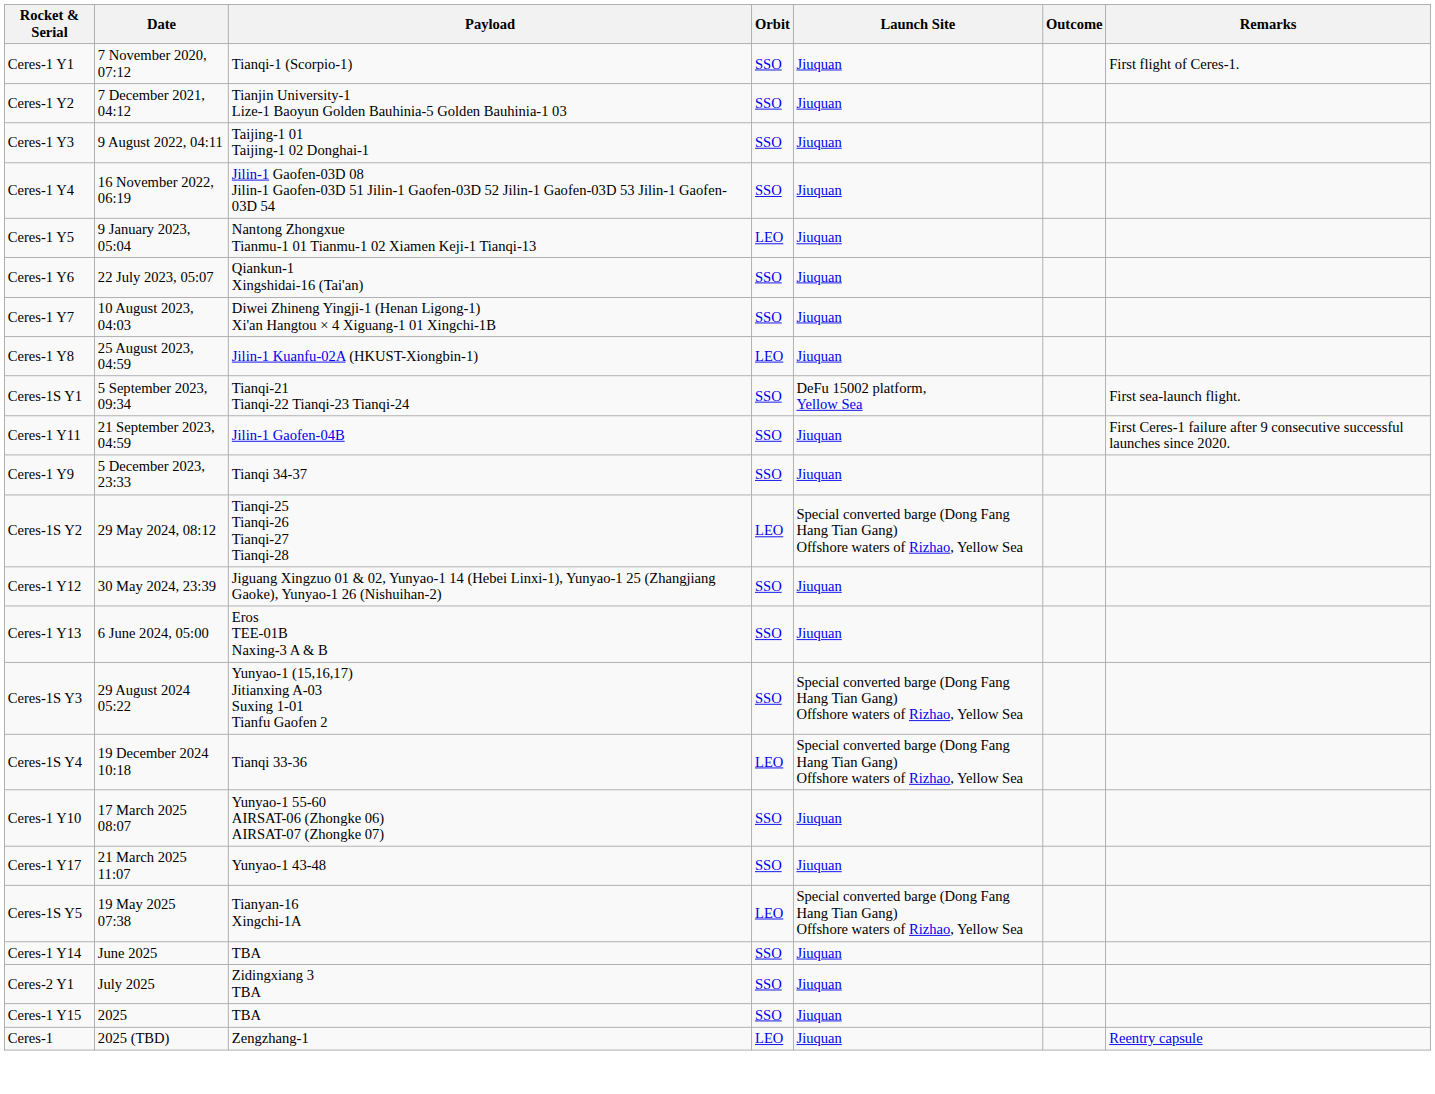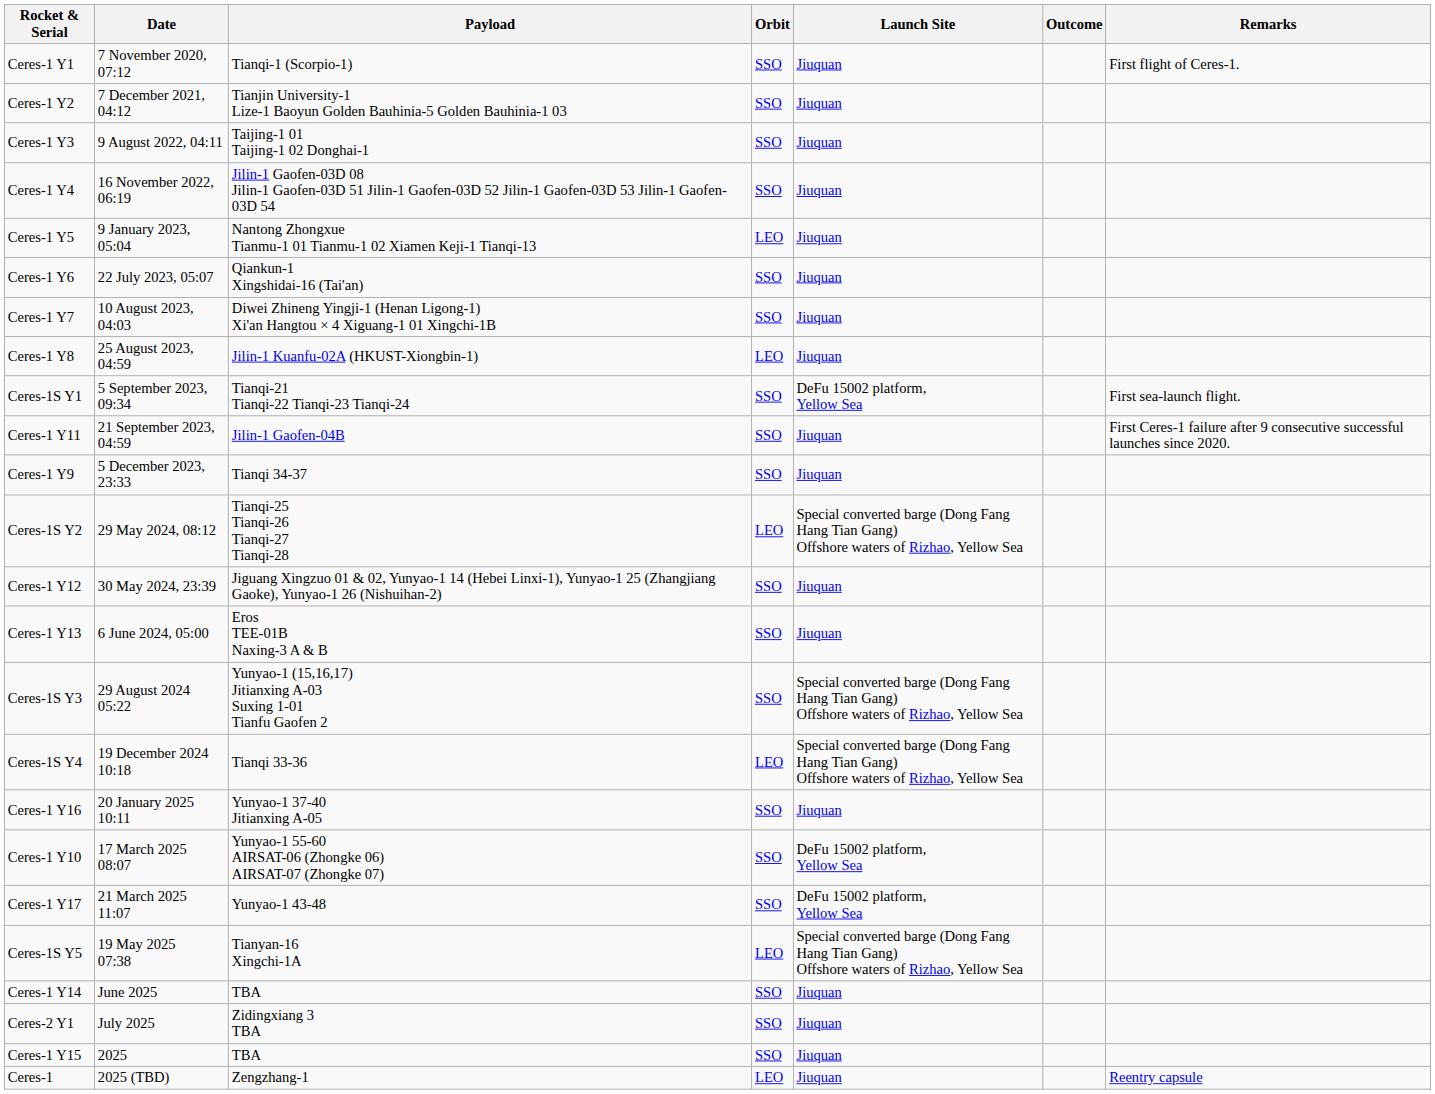+ row: (45, 809)
(819, 818) Jiuquan -> (861, 857) DeFu 15002 platform, Yellow Sea
(819, 865) Jiuquan -> (861, 905) DeFu 15002 platform, Yellow Sea
